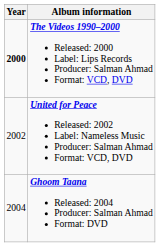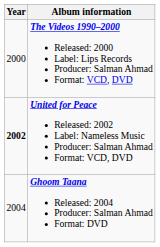(16, 58) bold -> (16, 58) normal
(16, 136) normal -> (16, 136) bold
